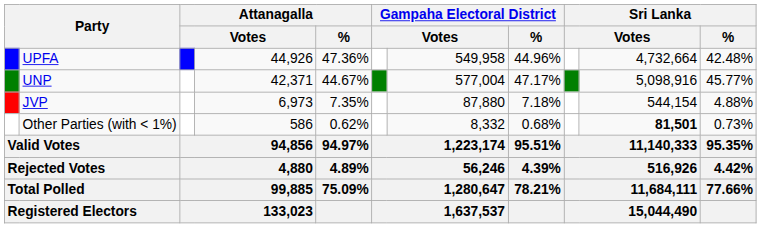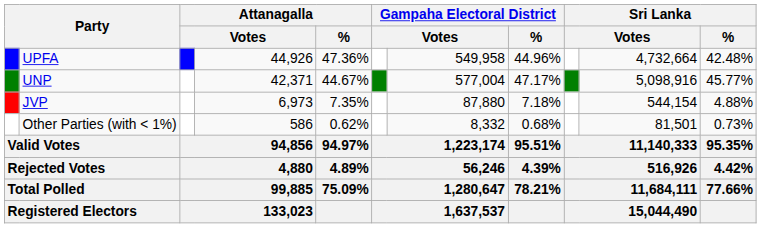(676, 124) bold -> (676, 124) normal
